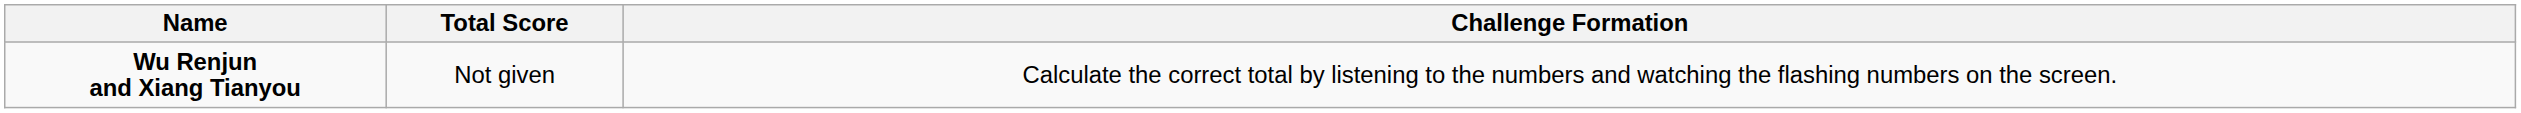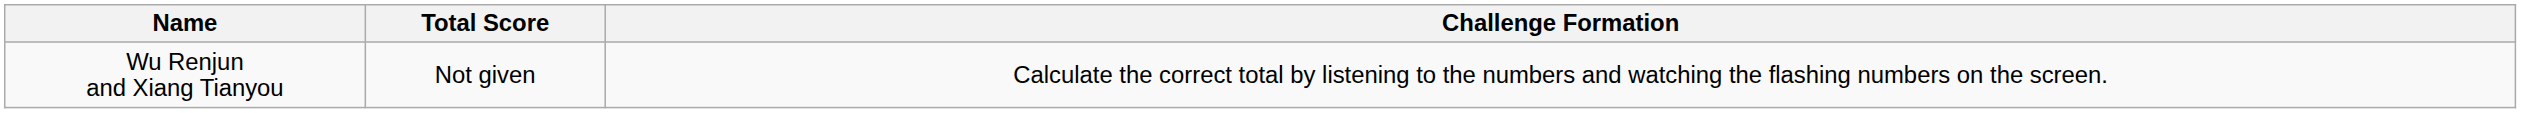(195, 74) bold -> (185, 74) normal
